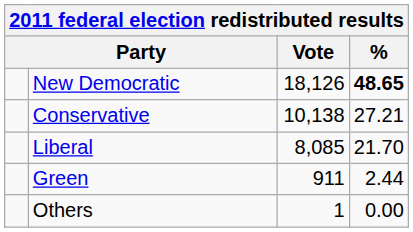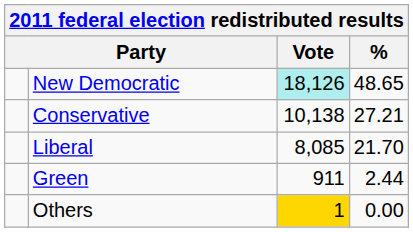(314, 83) no background -> (314, 83) paleturquoise background
(379, 83) bold -> (379, 83) normal
(339, 210) no background -> (339, 210) gold background
